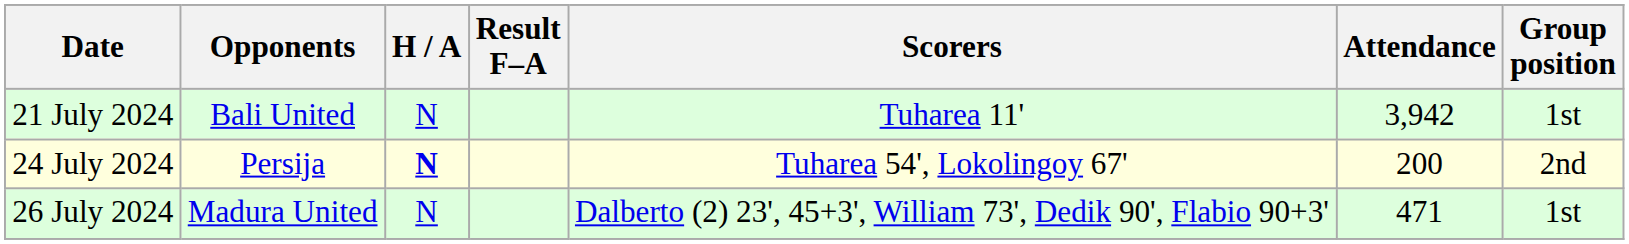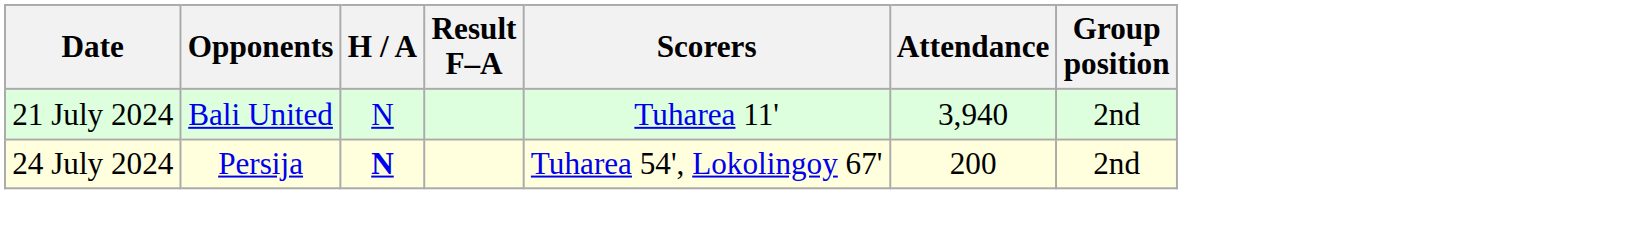(1420, 113) 3,942 -> (973, 113) 3,940
(1563, 113) 1st -> (1117, 113) 2nd
- row: (93, 212)
